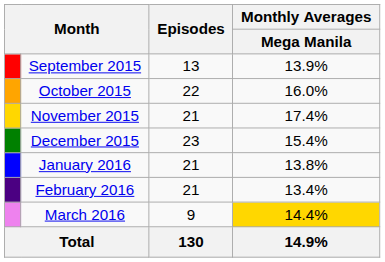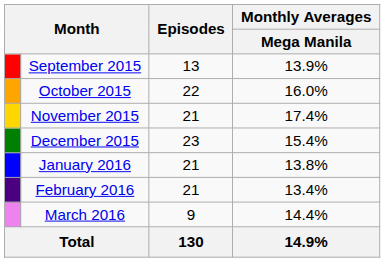(306, 214) gold background -> (306, 214) no background
